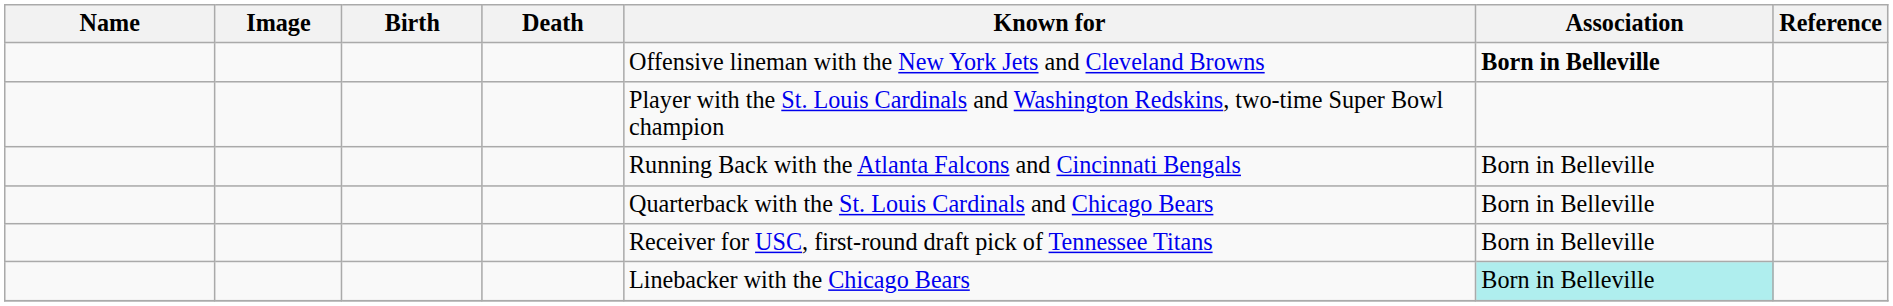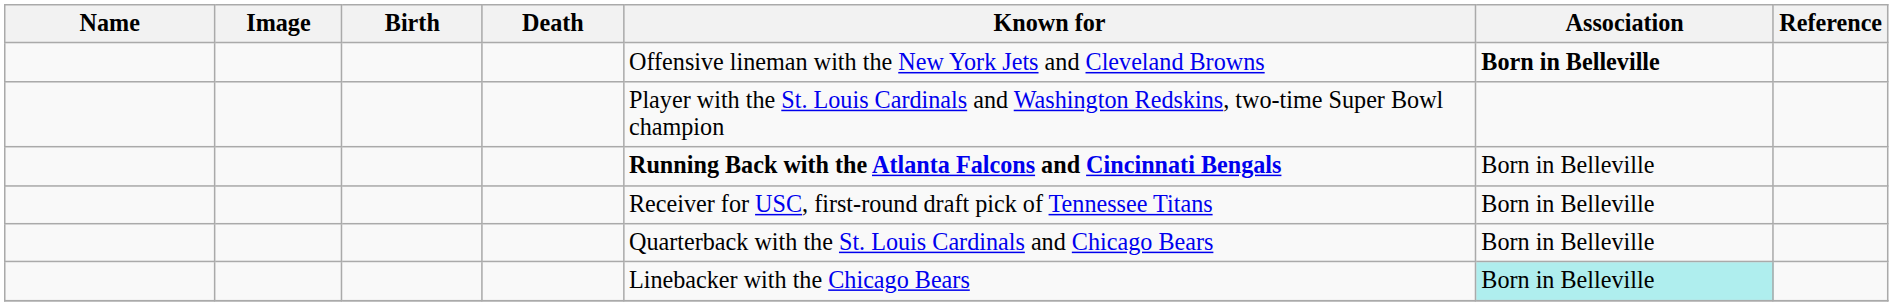(935, 165) normal -> (955, 165) bold
(921, 204) Quarterback with the St. Louis Cardinals and Chicago Bears -> (921, 204) Receiver for USC, first-round draft pick of Tennessee Titans
(921, 242) Receiver for USC, first-round draft pick of Tennessee Titans -> (921, 242) Quarterback with the St. Louis Cardinals and Chicago Bears
